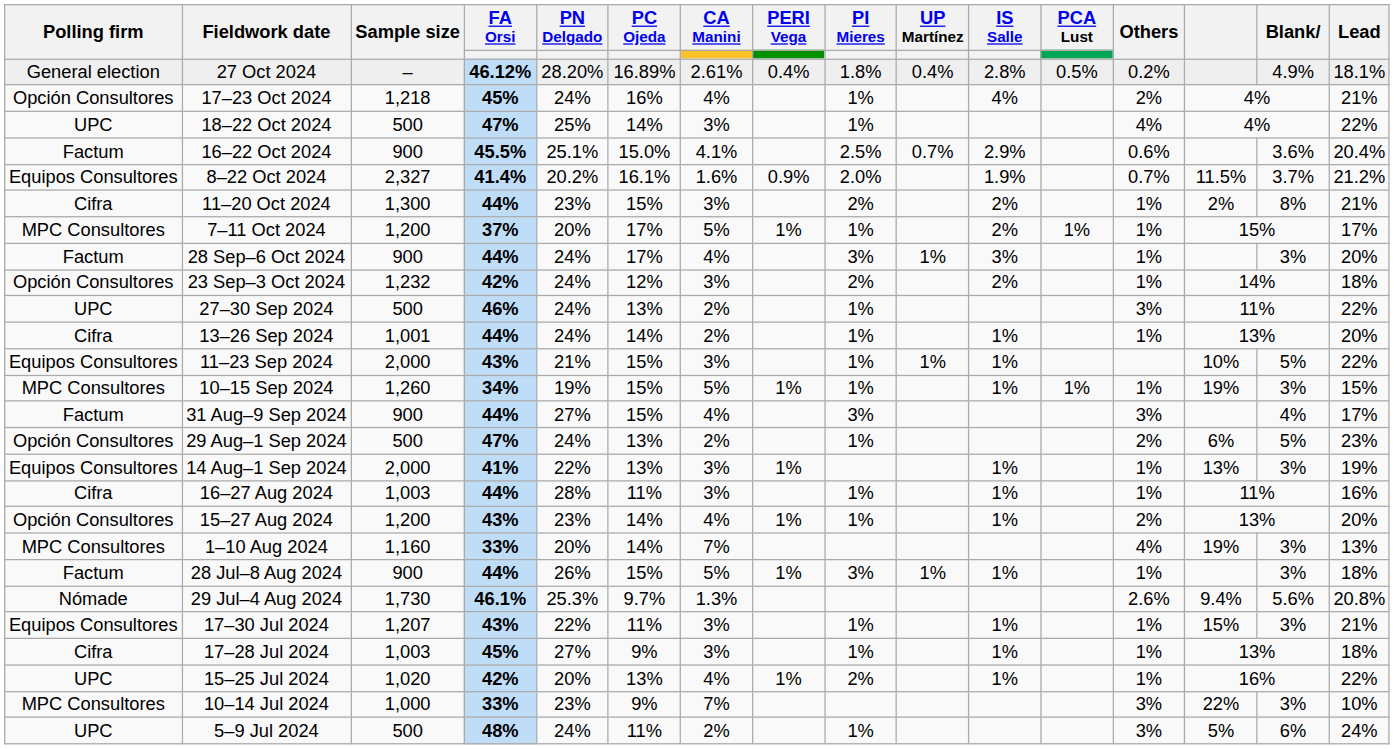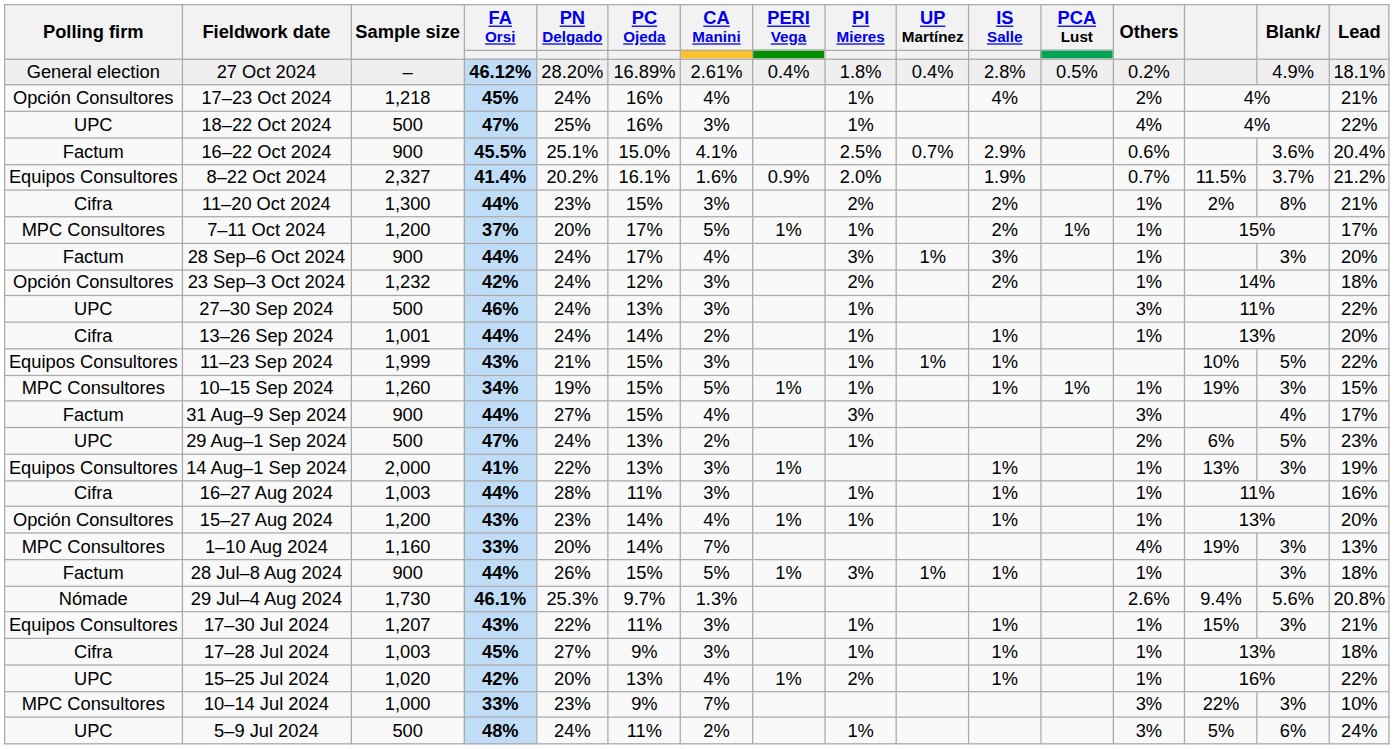(644, 125) 14% -> (644, 125) 16%
(716, 309) 2% -> (716, 309) 3%
(408, 362) 2,000 -> (408, 362) 1,999
(93, 441) Opción Consultores -> (93, 441) UPC
(1149, 520) 2% -> (1149, 520) 1%
